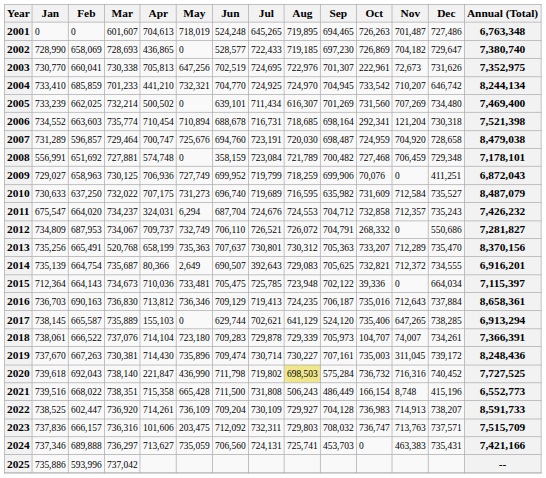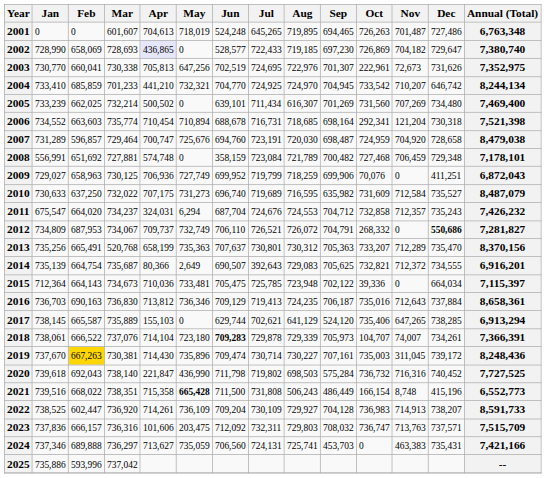(158, 50) no background -> (158, 50) lavender background
(446, 230) normal -> (446, 229) bold
(230, 338) normal -> (230, 337) bold
(86, 356) no background -> (86, 356) gold background
(302, 374) khaki background -> (302, 374) no background
(194, 392) normal -> (194, 391) bold
